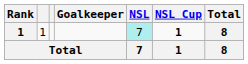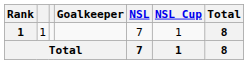(139, 32) paleturquoise background -> (139, 32) no background
(178, 32) bold -> (178, 32) normal
